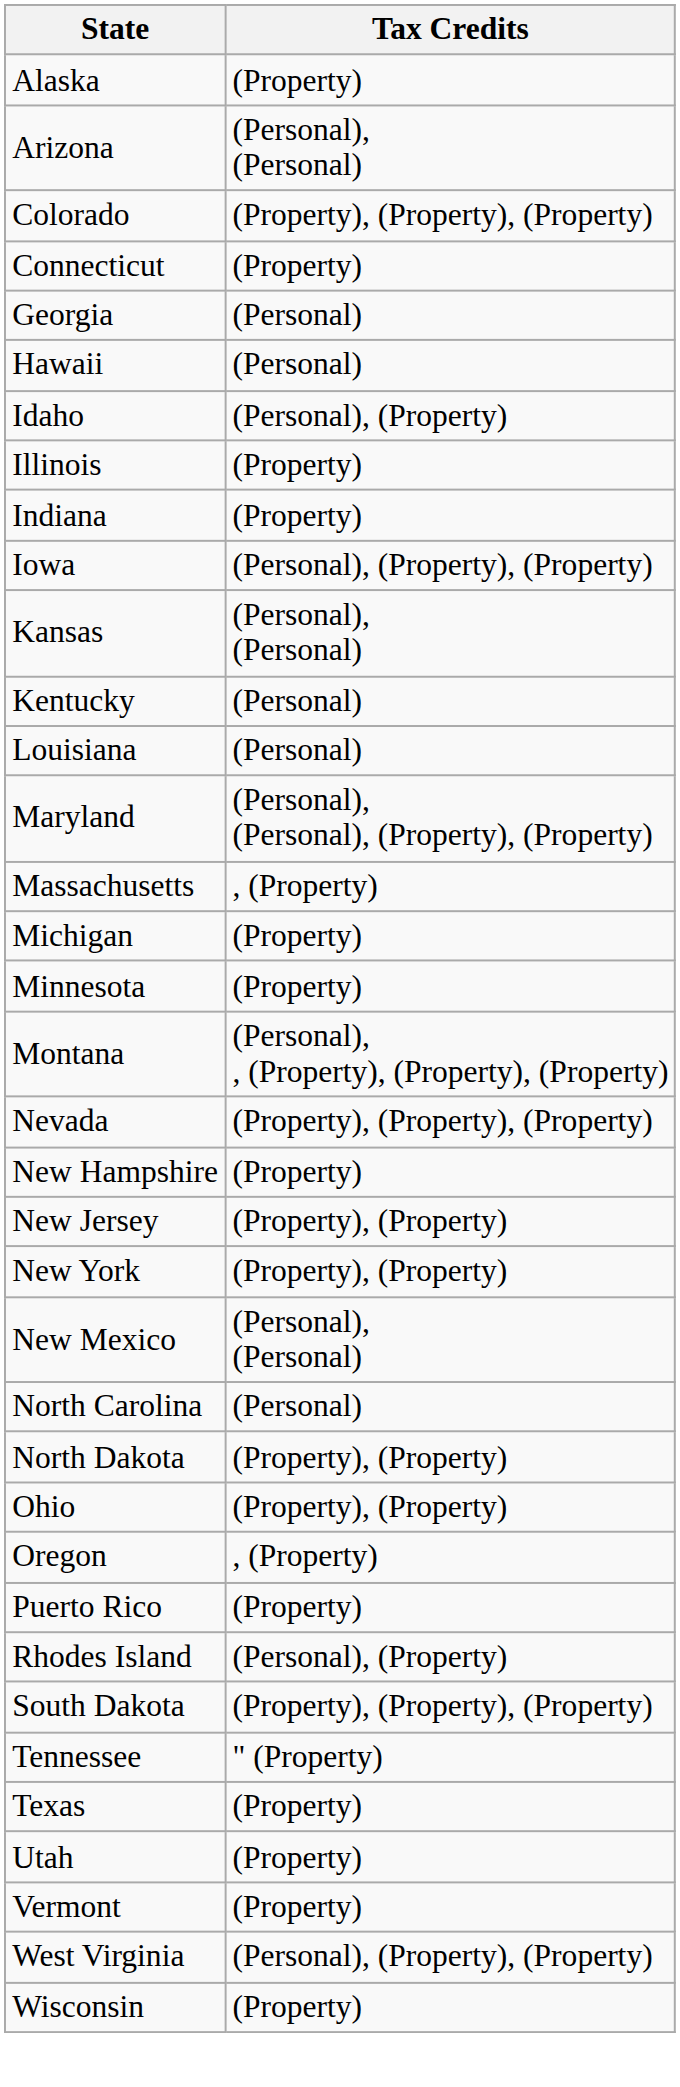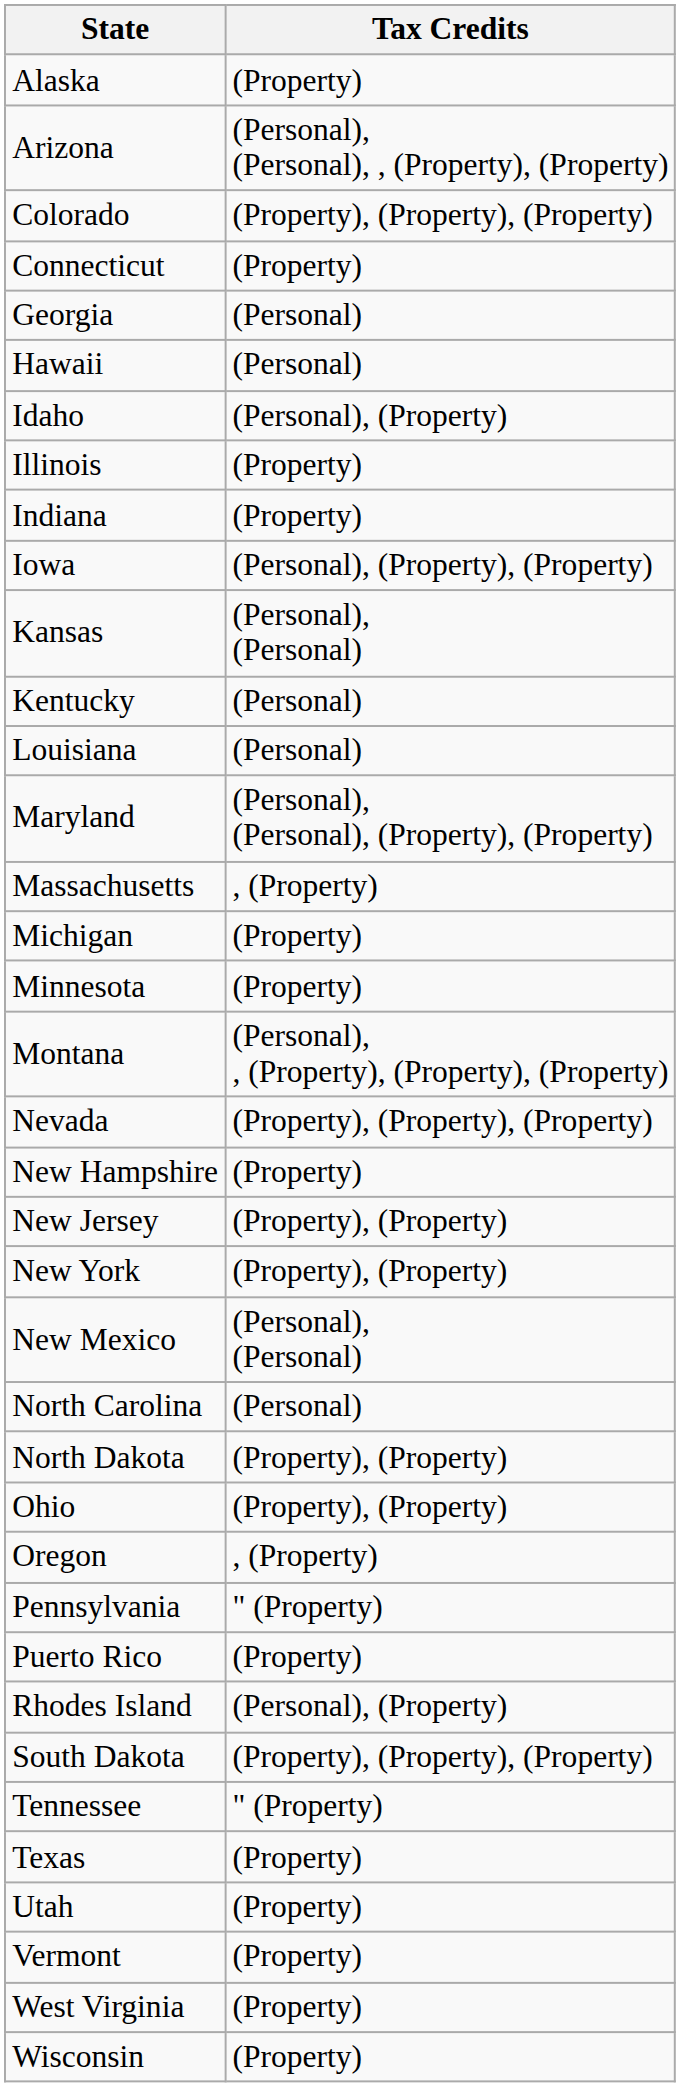(301, 147) (Personal), (Personal) -> (450, 147) (Personal), (Personal), , (Property), (Property)
+ row: (96, 1606)
(443, 1956) (Personal), (Property), (Property) -> (297, 2006) (Property)
